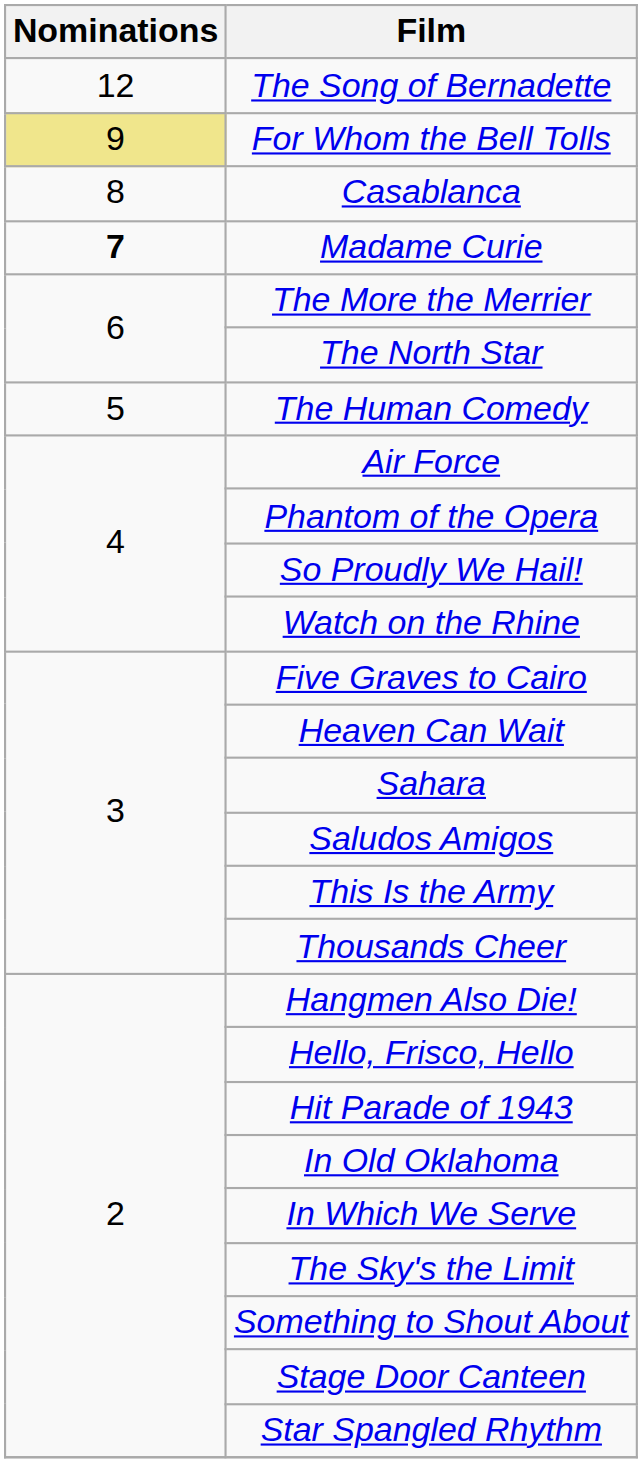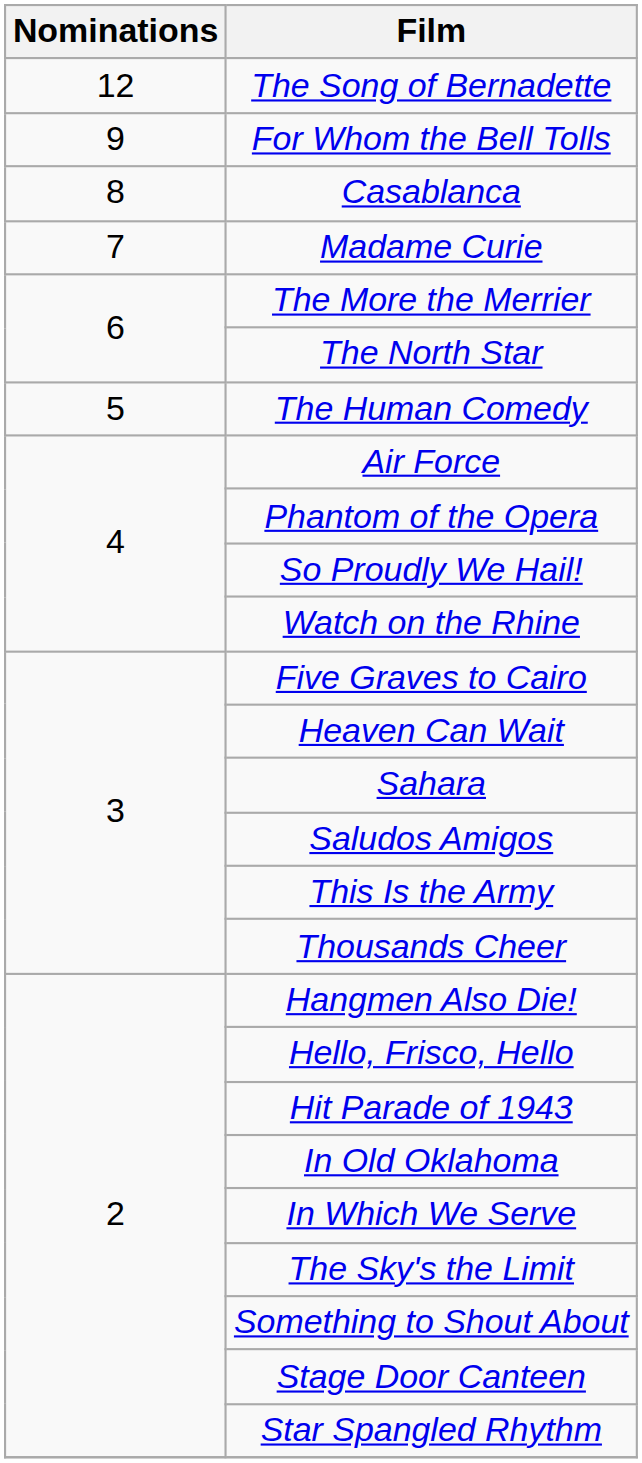(116, 138) khaki background -> (116, 138) no background
(116, 246) bold -> (116, 246) normal
